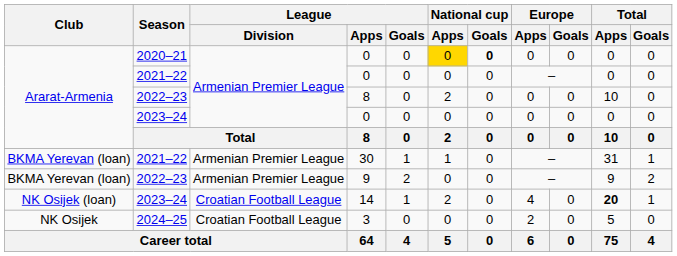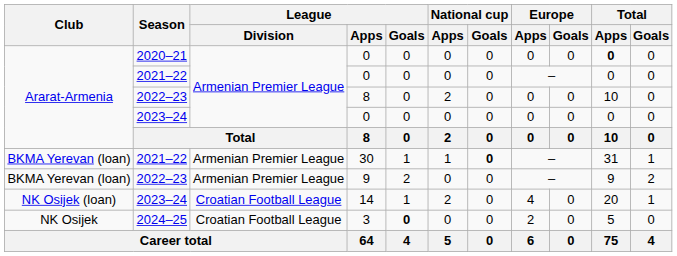(448, 55) gold background -> (448, 55) no background
(490, 55) bold -> (490, 55) normal
(611, 55) normal -> (611, 55) bold
(490, 158) normal -> (490, 158) bold
(611, 199) bold -> (611, 199) normal
(407, 220) normal -> (407, 220) bold
